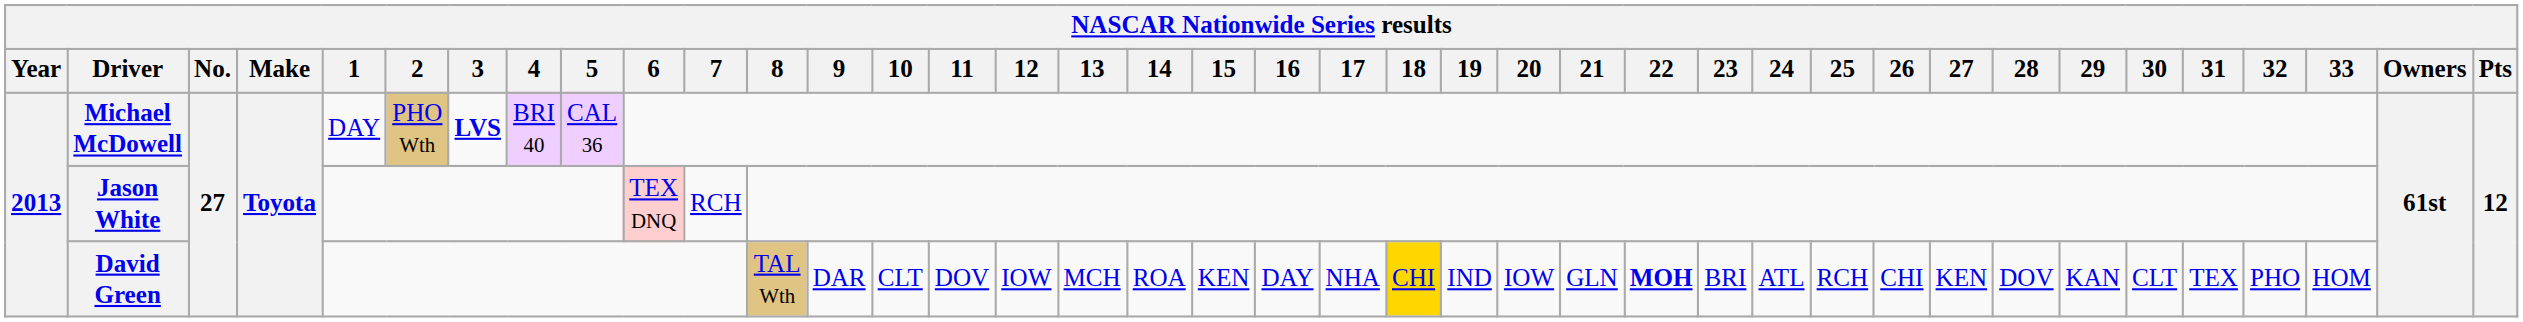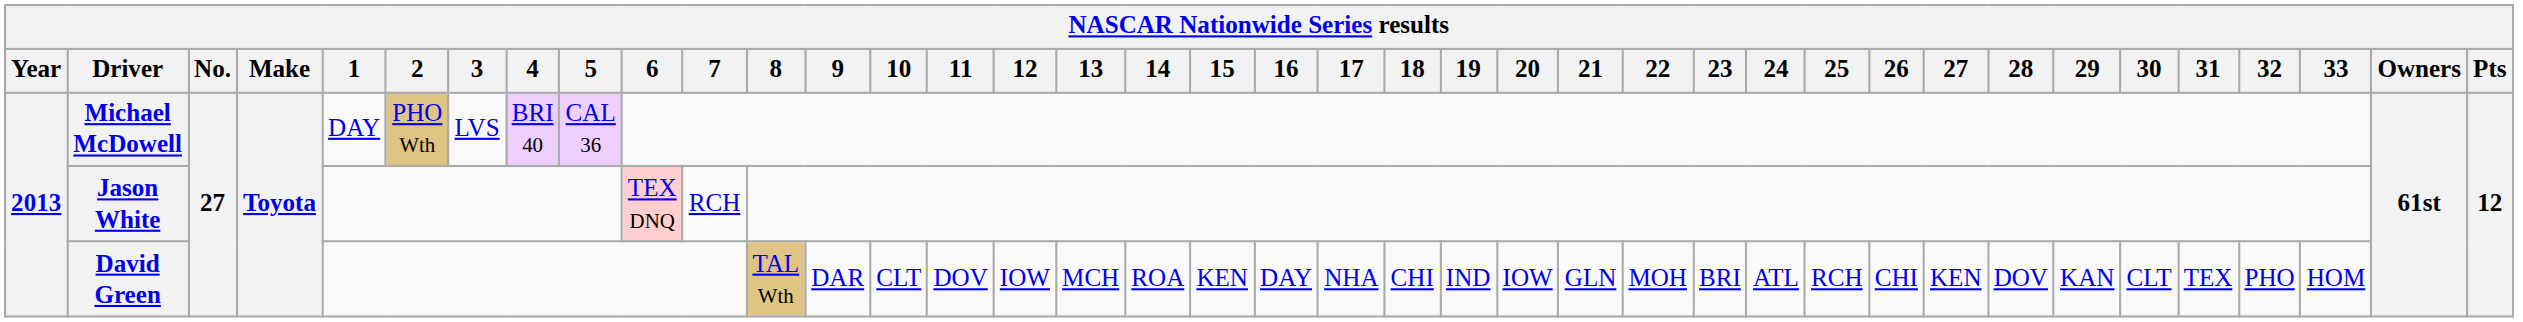(478, 128) bold -> (477, 128) normal
(1414, 278) gold background -> (1412, 278) no background
(1661, 278) bold -> (1658, 278) normal
